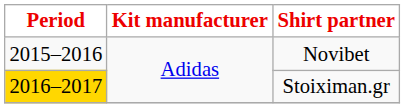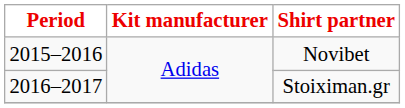(56, 86) gold background -> (56, 86) no background
